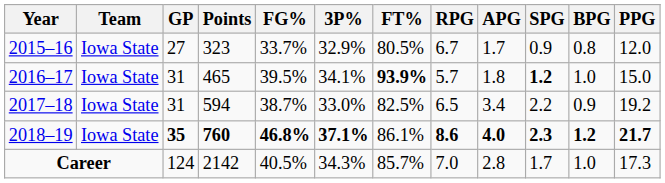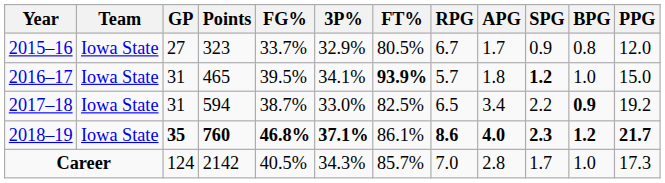(585, 105) normal -> (585, 105) bold
